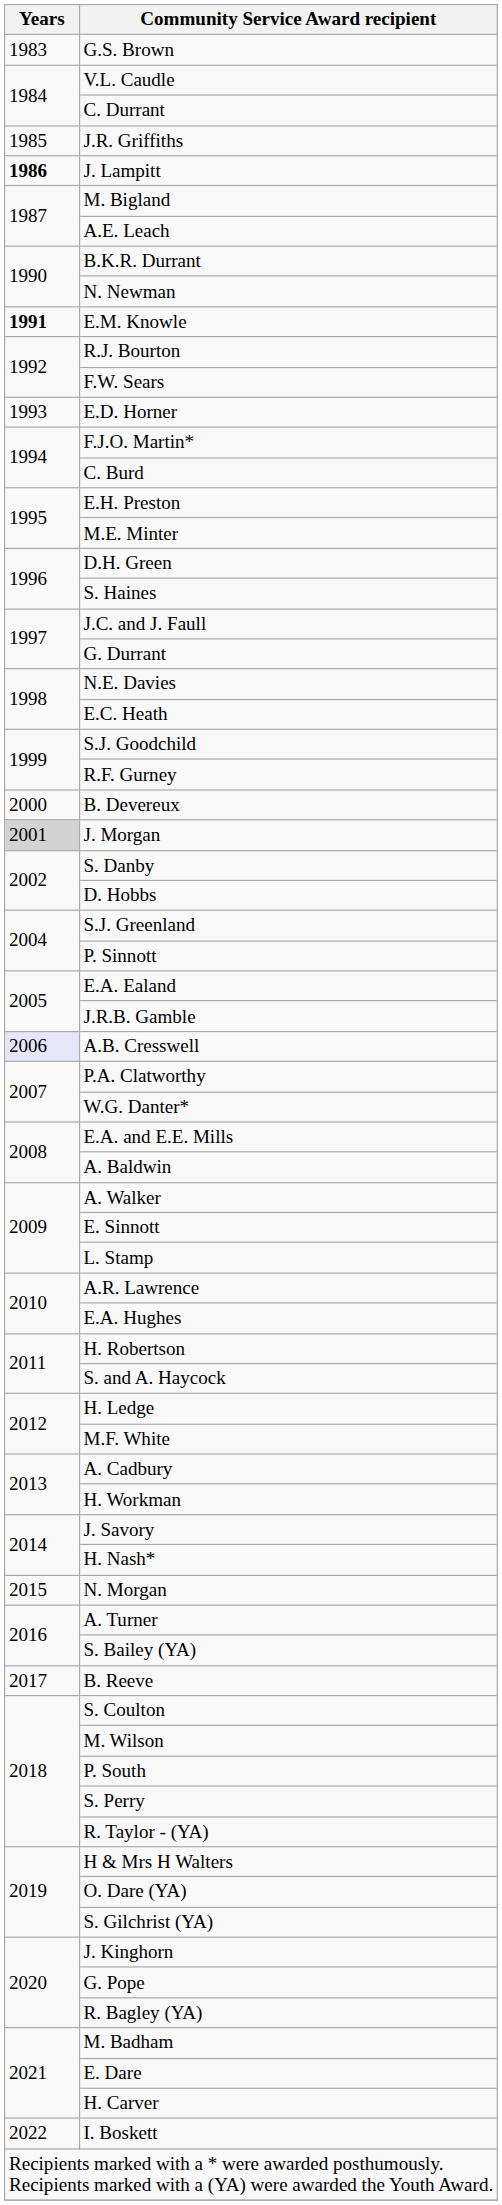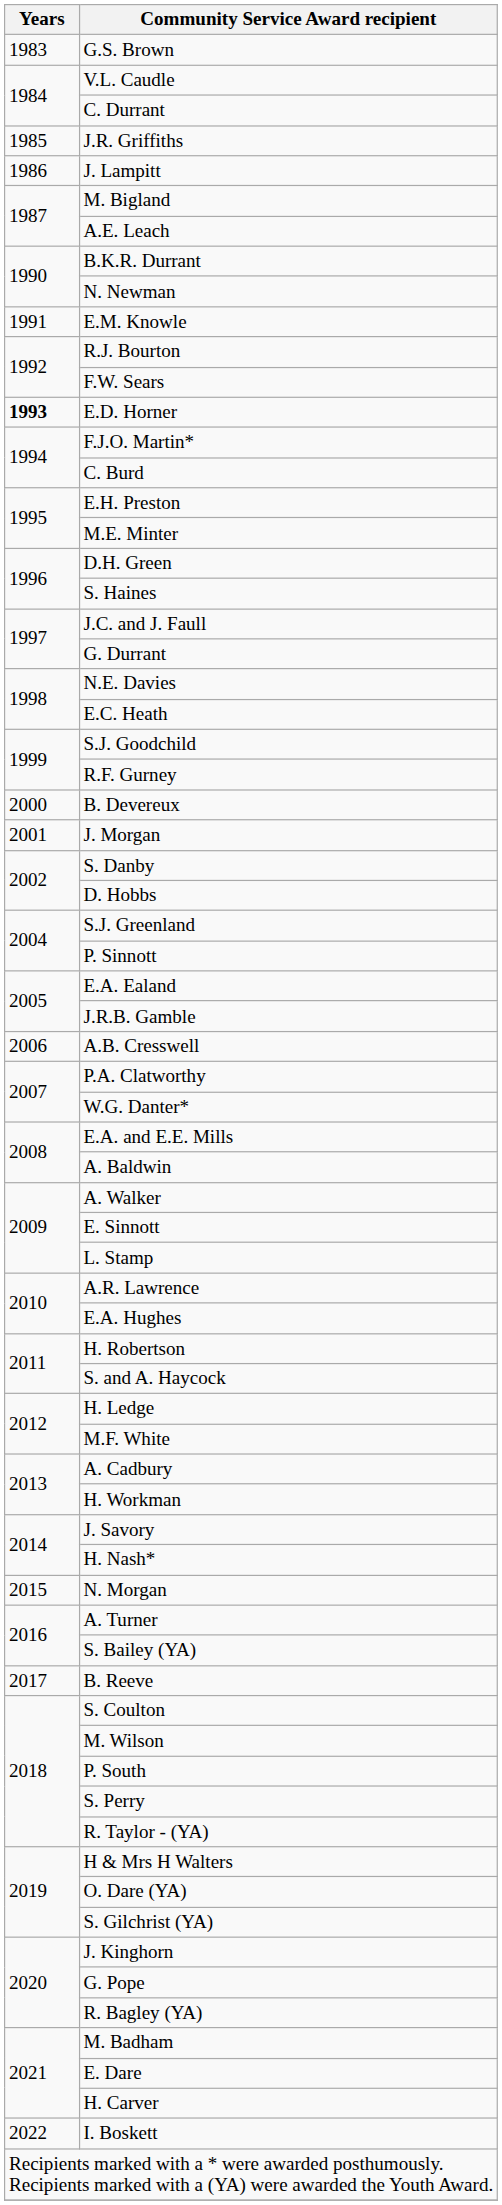(28, 170) bold -> (28, 170) normal
(28, 321) bold -> (28, 321) normal
(28, 412) normal -> (28, 412) bold
(28, 834) lightgrey background -> (28, 834) no background
(28, 1046) lavender background -> (28, 1046) no background
